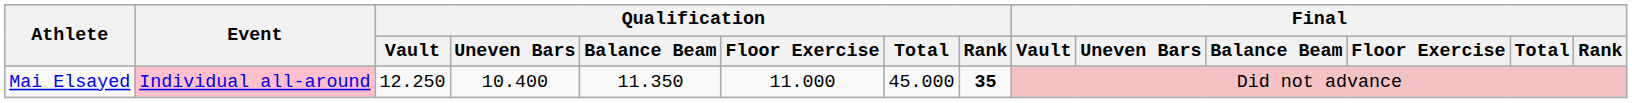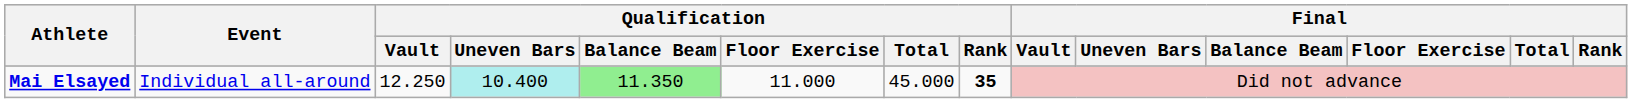(70, 82) normal -> (70, 82) bold
(255, 82) pink background -> (255, 82) no background
(515, 82) no background -> (515, 82) paleturquoise background
(650, 82) no background -> (650, 82) lightgreen background
